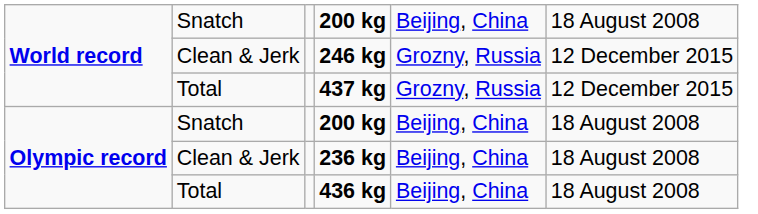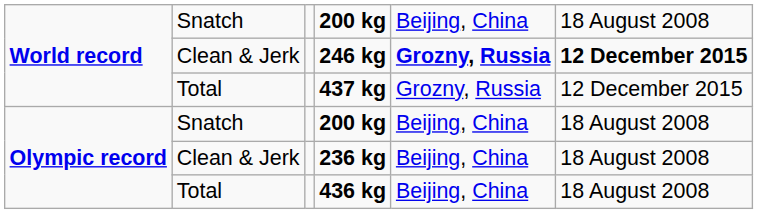(468, 55) normal -> (473, 55) bold
(642, 55) normal -> (654, 55) bold
